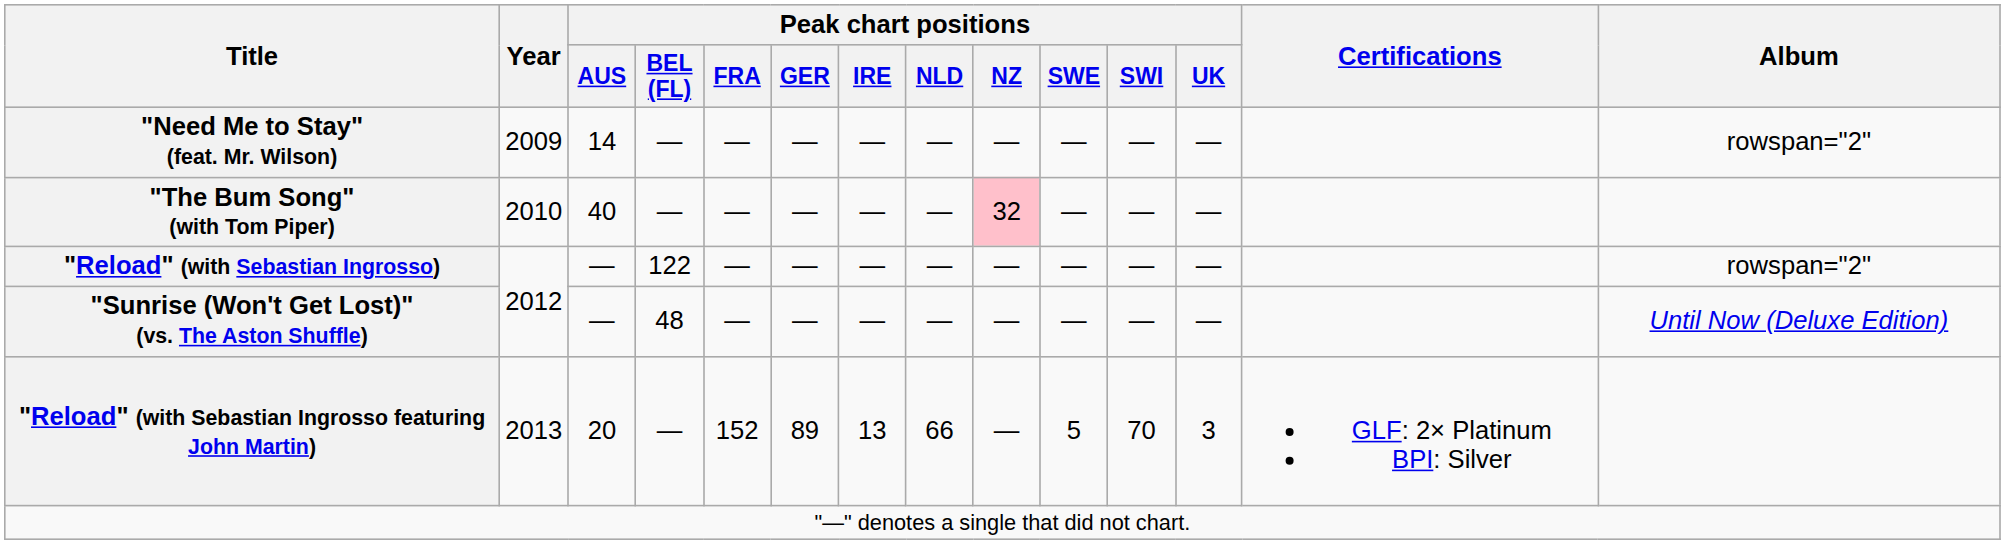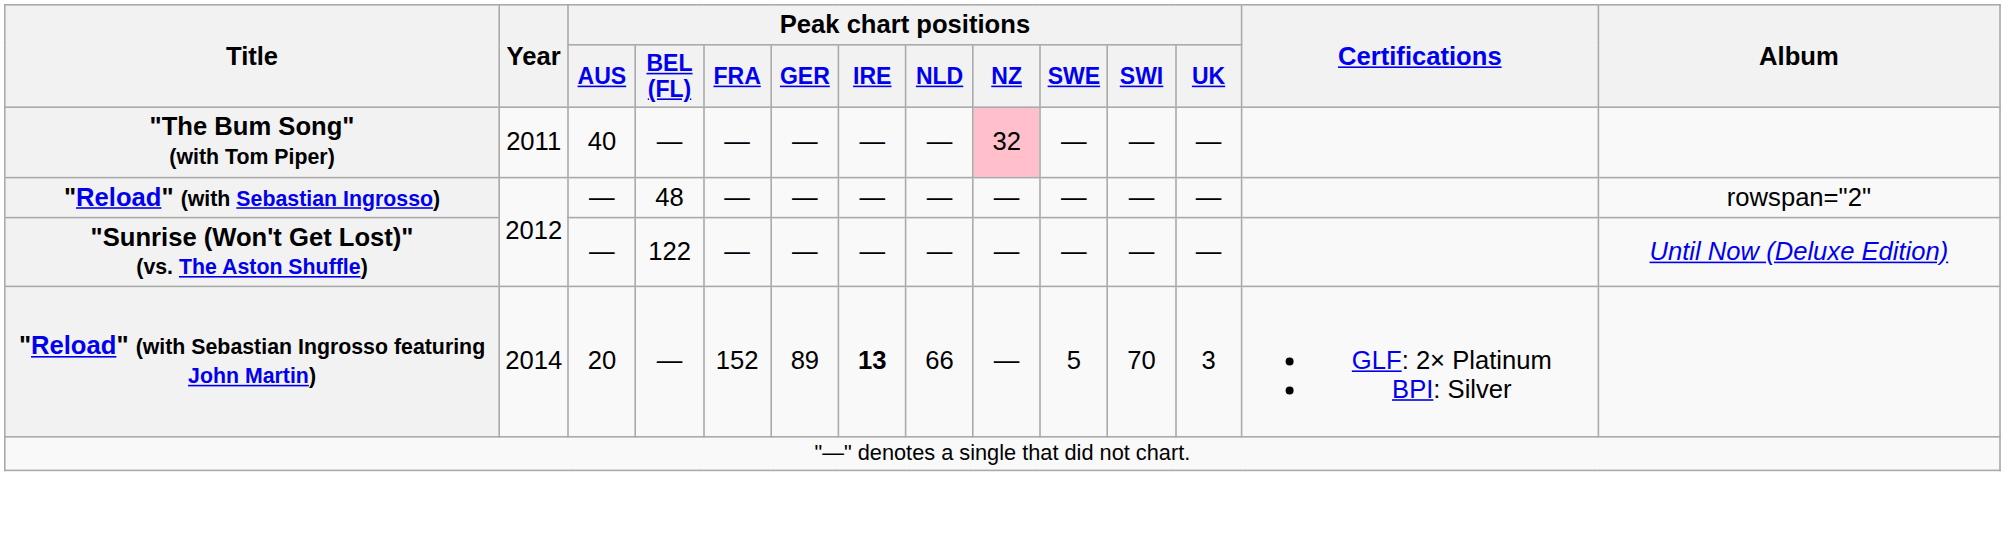- row: (252, 141)
(534, 211) 2010 -> (534, 141) 2011
(670, 266) 122 -> (670, 196) 48
(670, 321) 48 -> (670, 251) 122
(534, 430) 2013 -> (534, 361) 2014
(872, 430) normal -> (872, 361) bold
